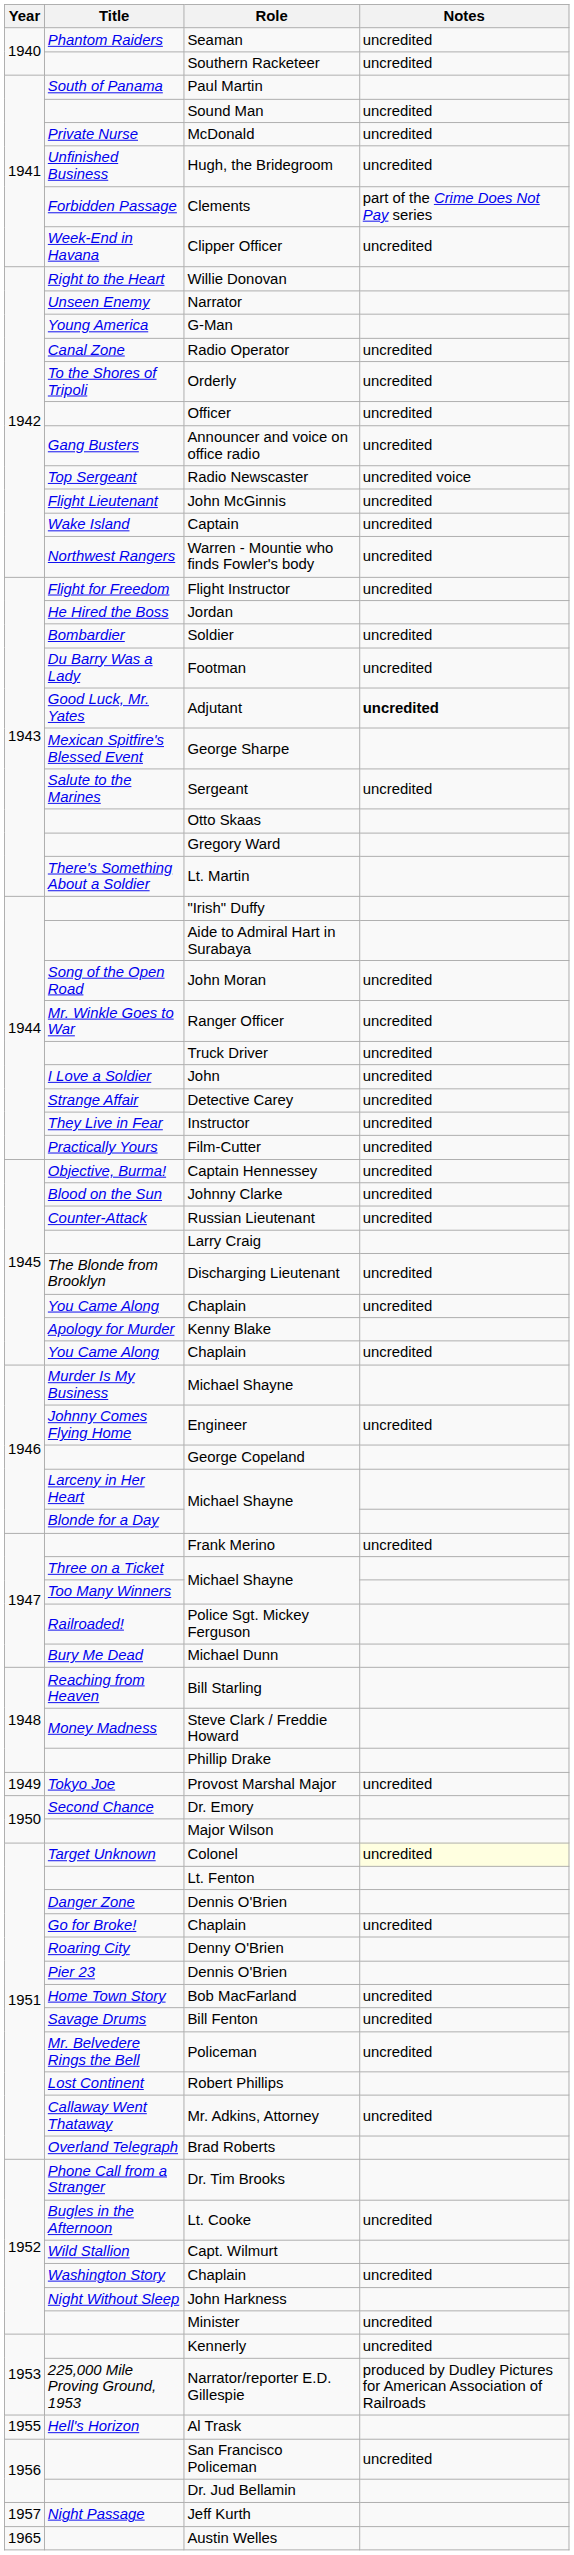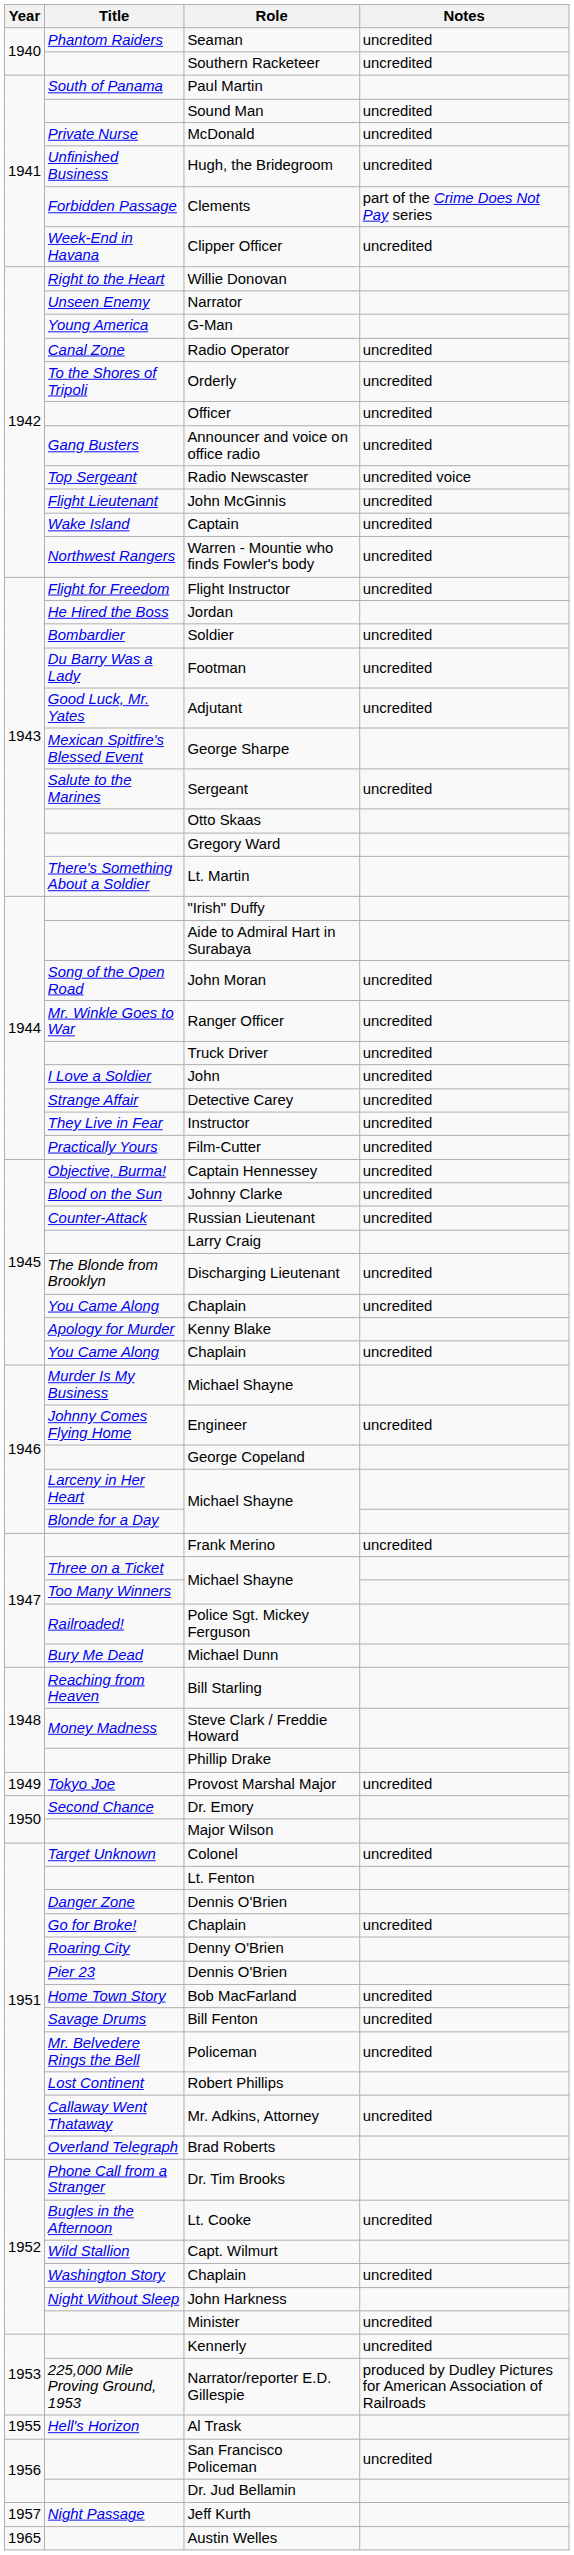(401, 708) bold -> (397, 708) normal
(397, 1854) lightyellow background -> (397, 1854) no background
